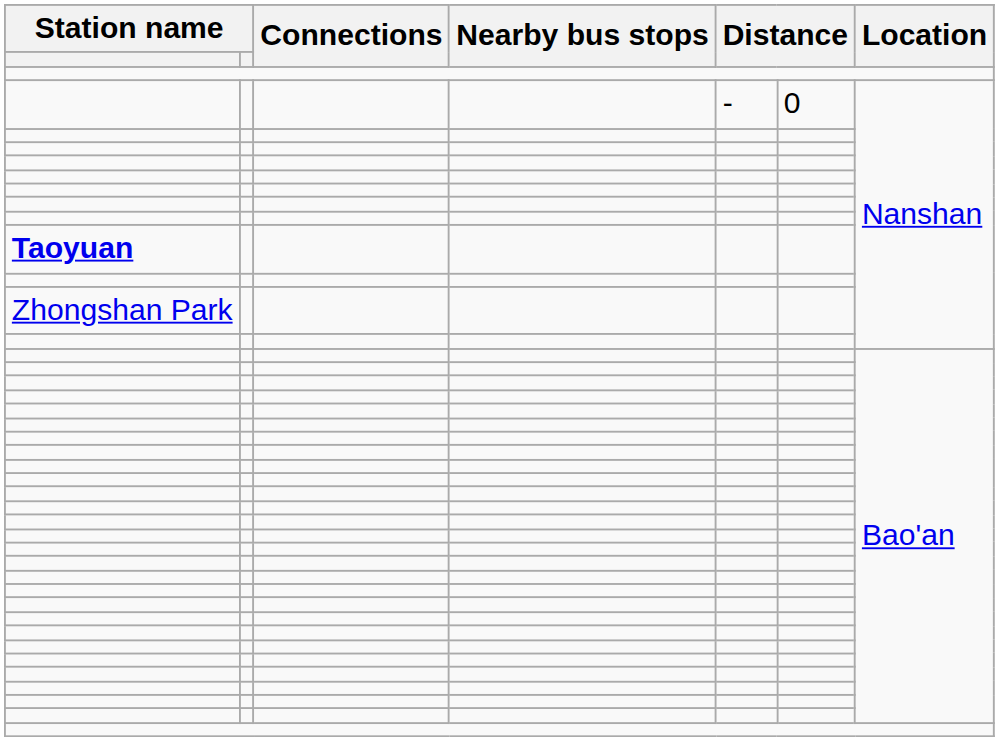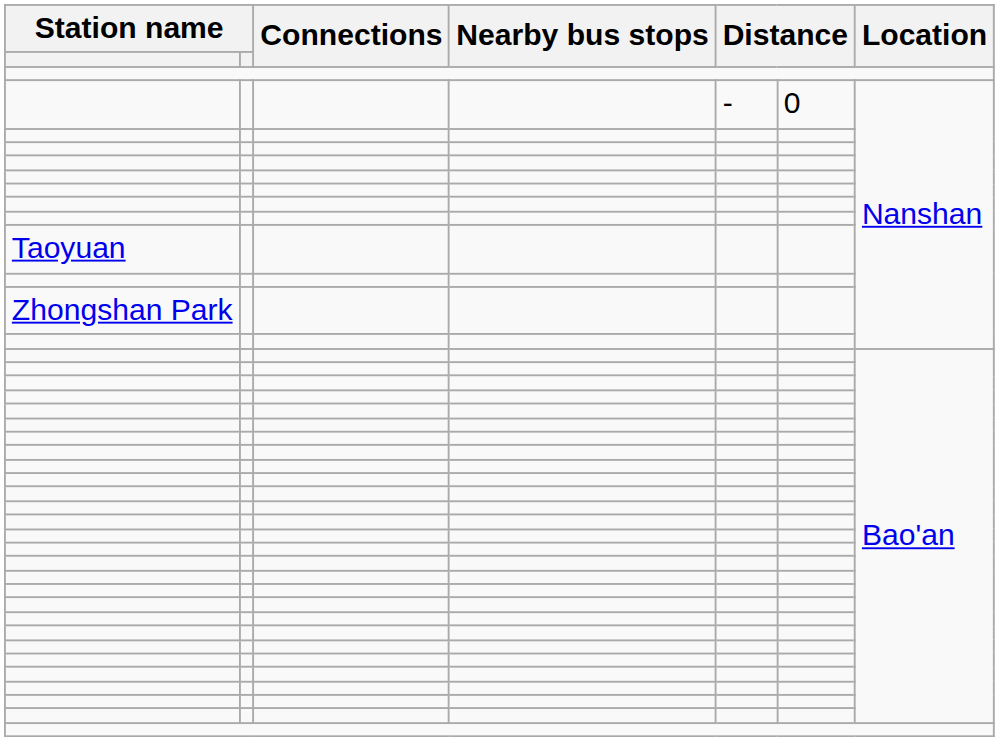(73, 248) bold -> (69, 248) normal
